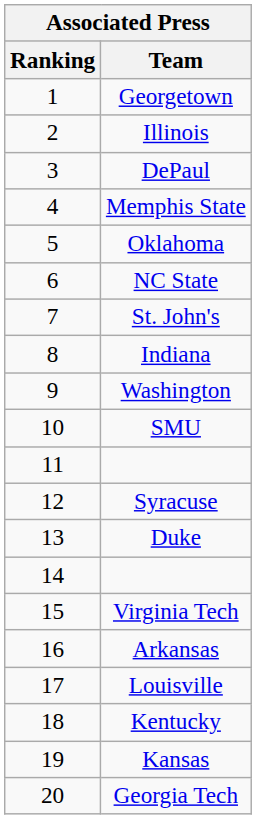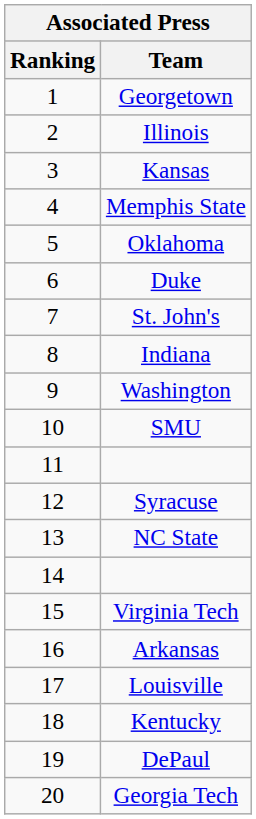(176, 170) DePaul -> (176, 170) Kansas
(176, 280) NC State -> (176, 280) Duke
(176, 538) Duke -> (176, 538) NC State
(176, 758) Kansas -> (176, 758) DePaul
